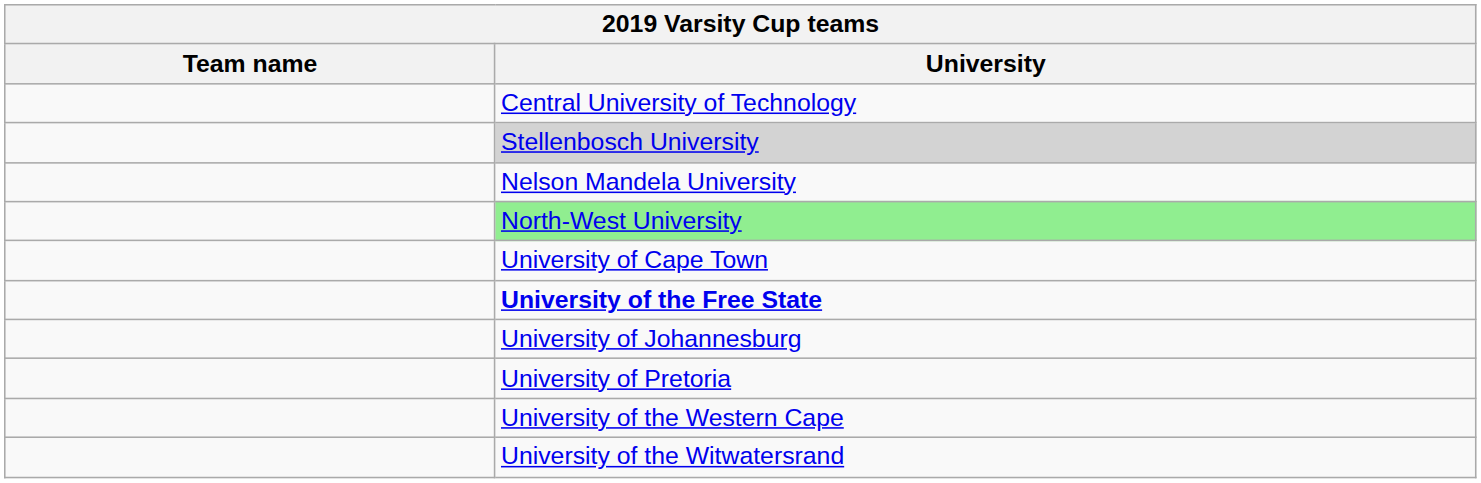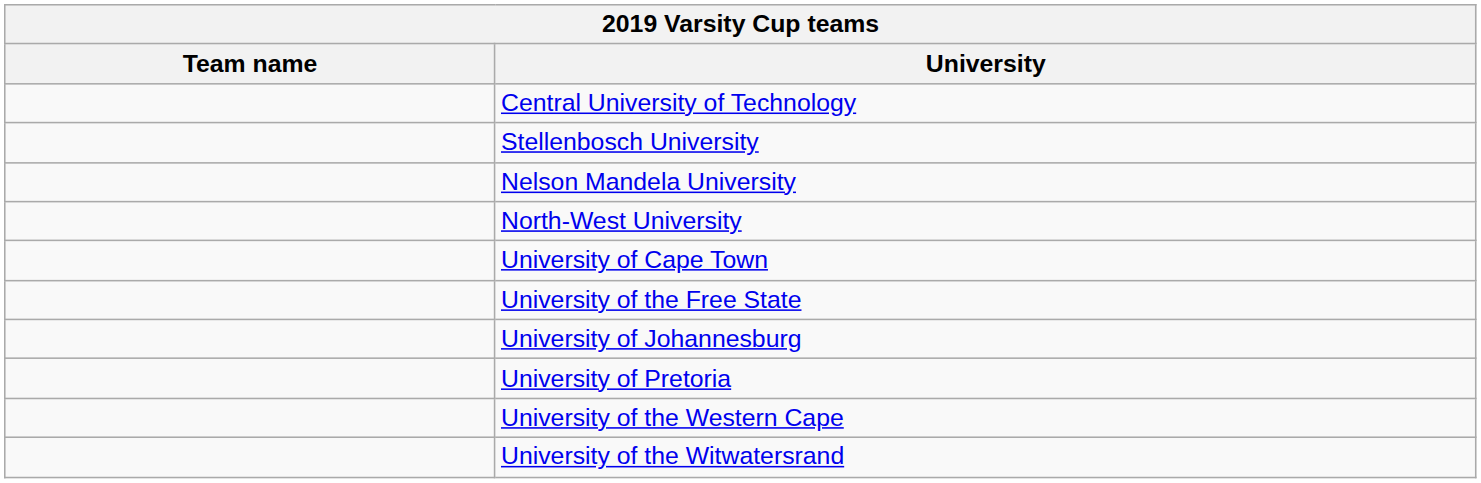(630, 142) lightgrey background -> (630, 142) no background
(621, 220) lightgreen background -> (621, 220) no background
(662, 299) bold -> (651, 299) normal
